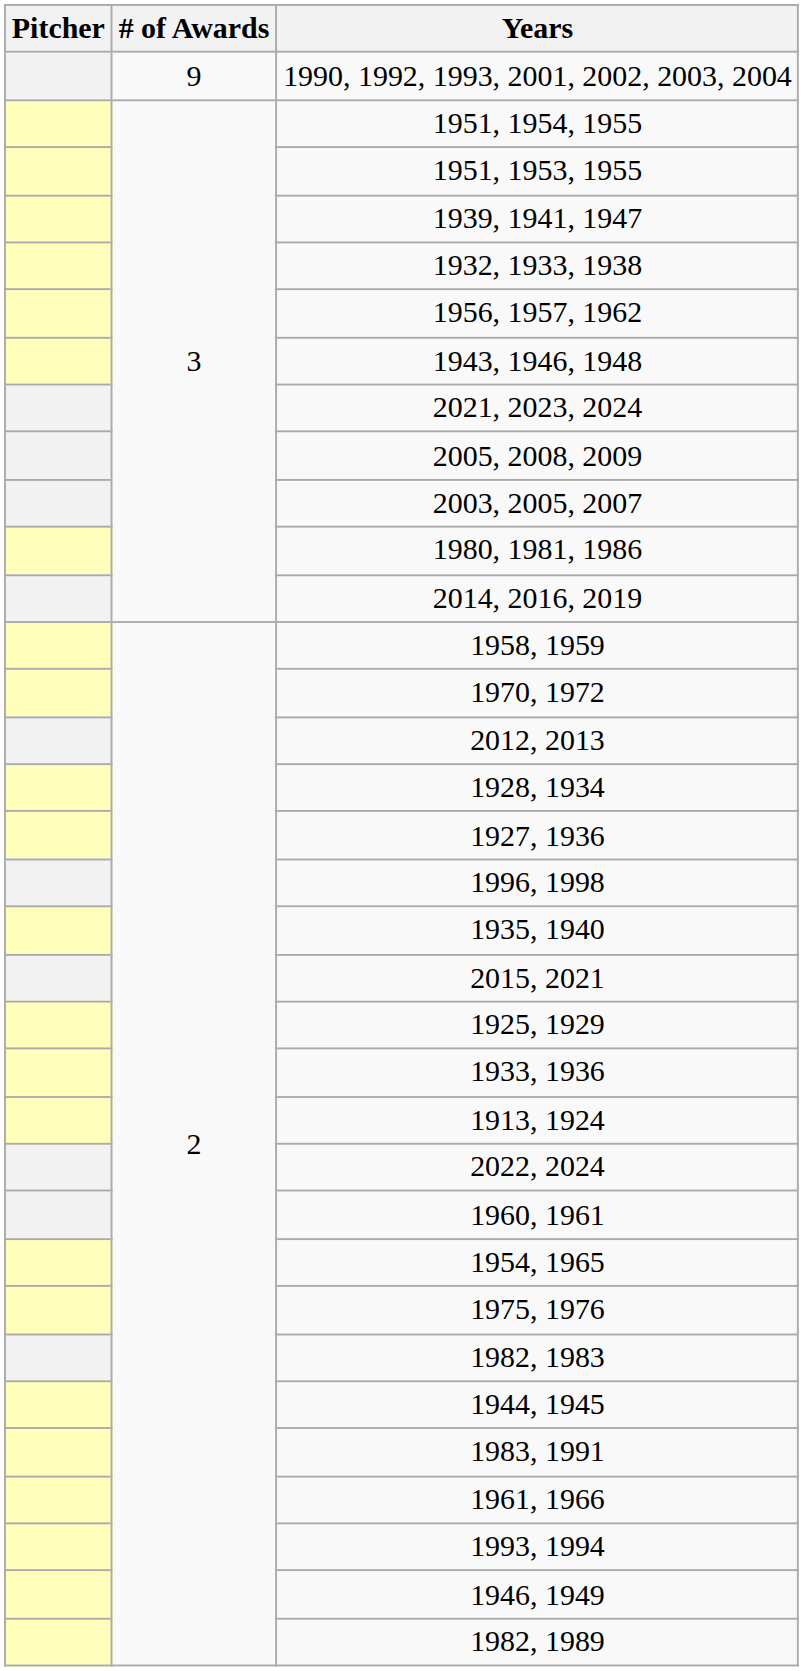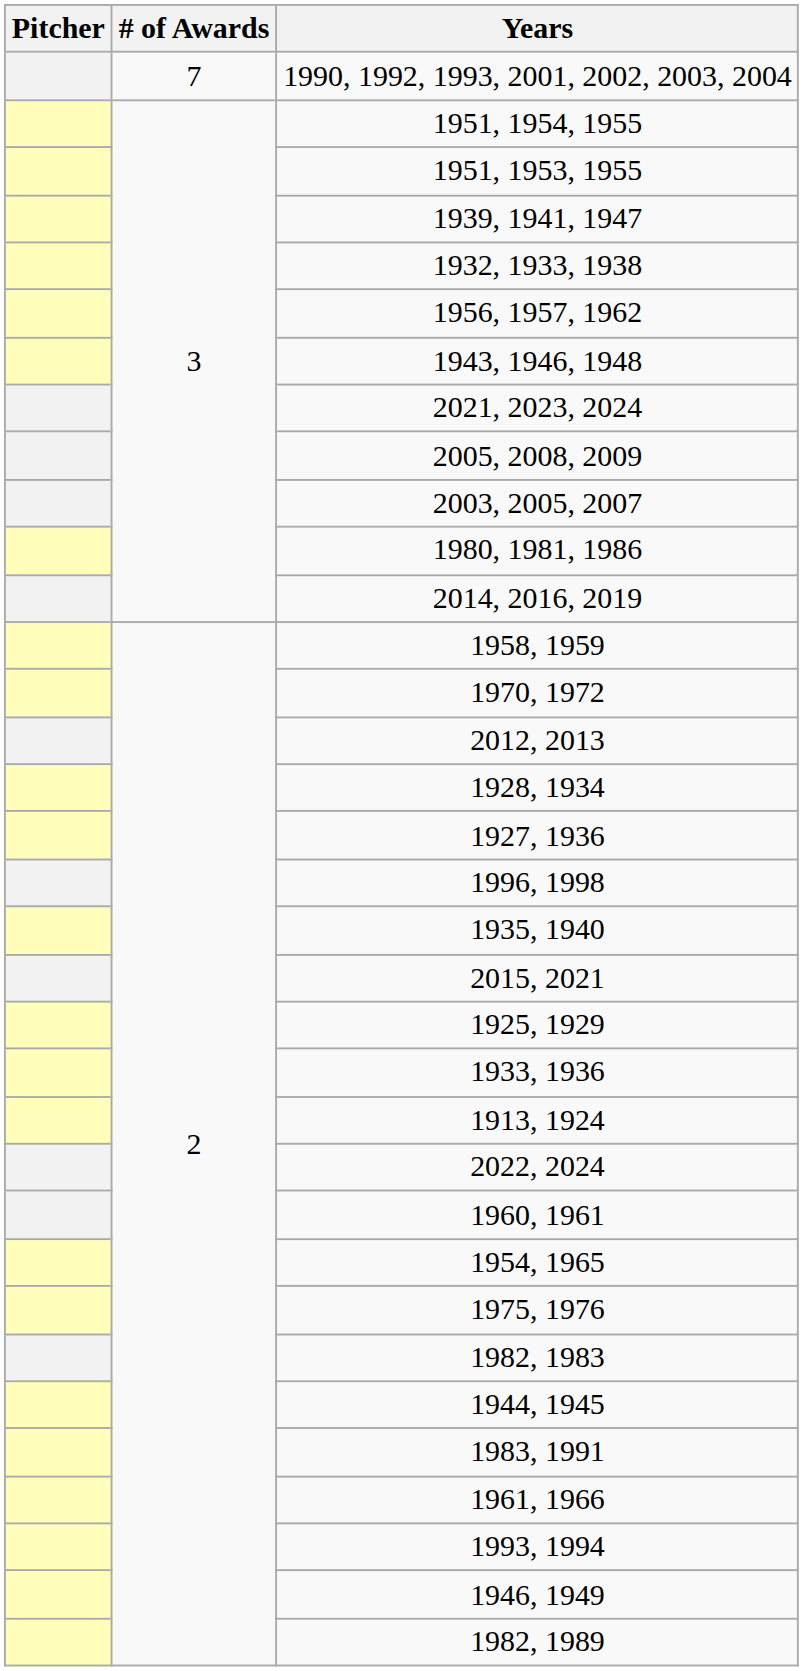(194, 75) 9 -> (194, 75) 7
